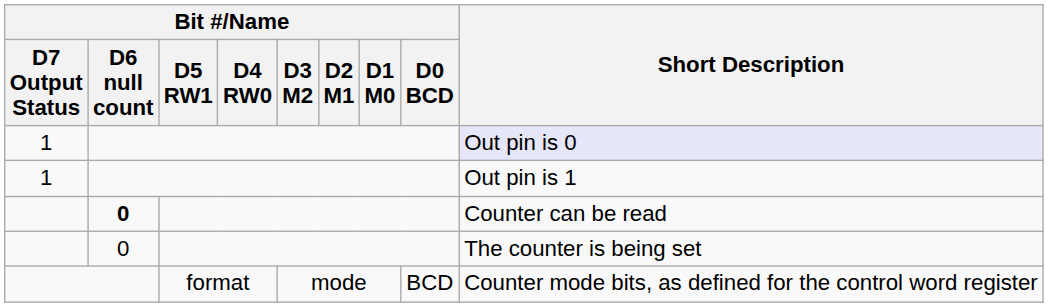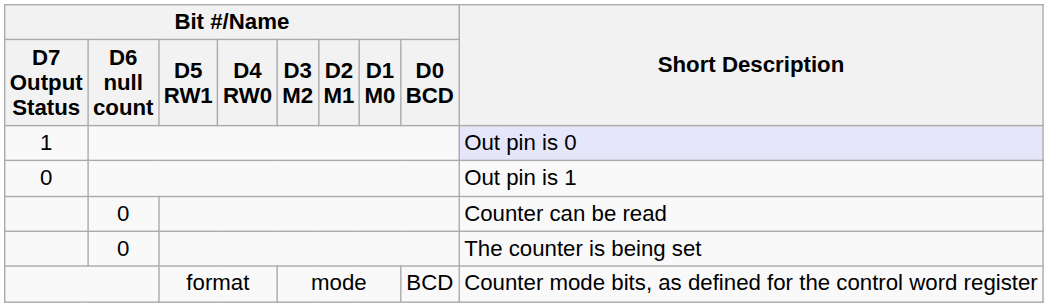(46, 177) 1 -> (46, 177) 0
(123, 213) bold -> (123, 213) normal
